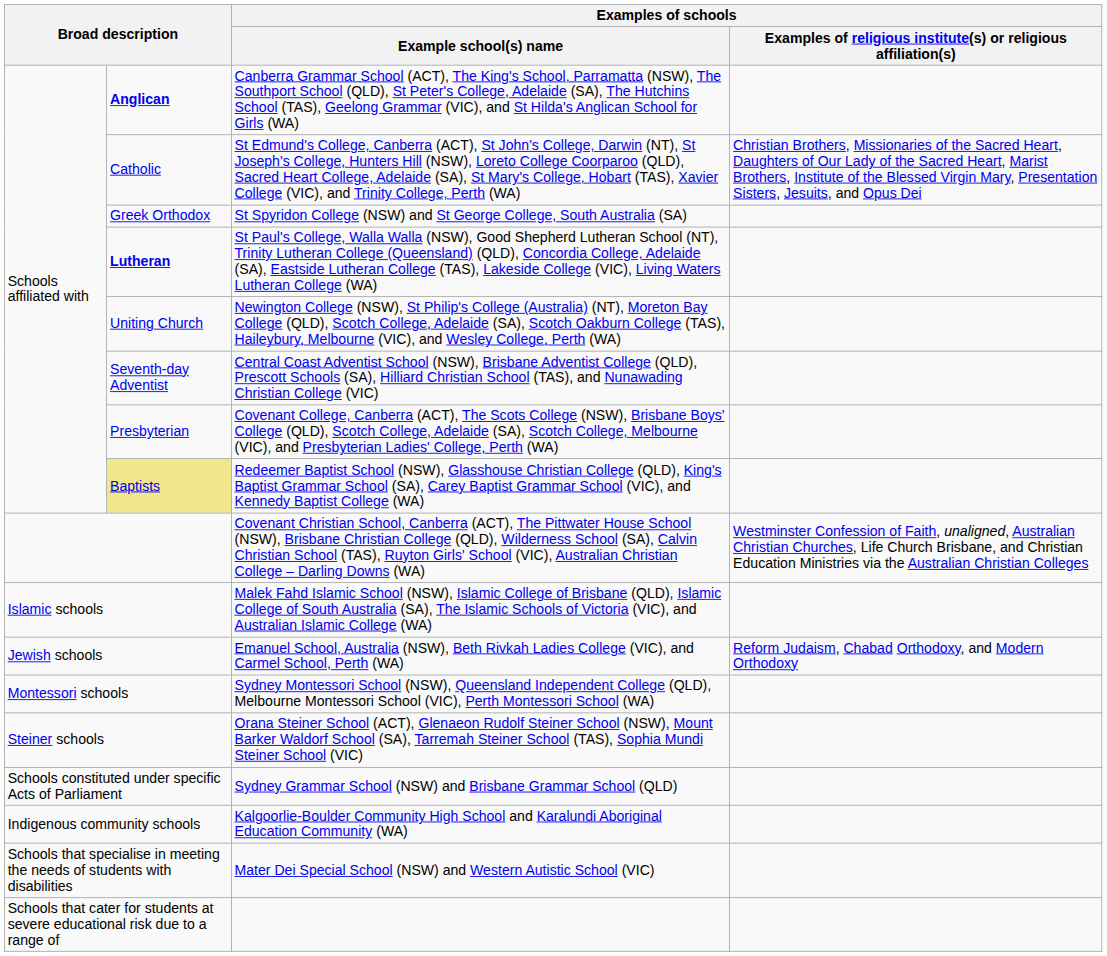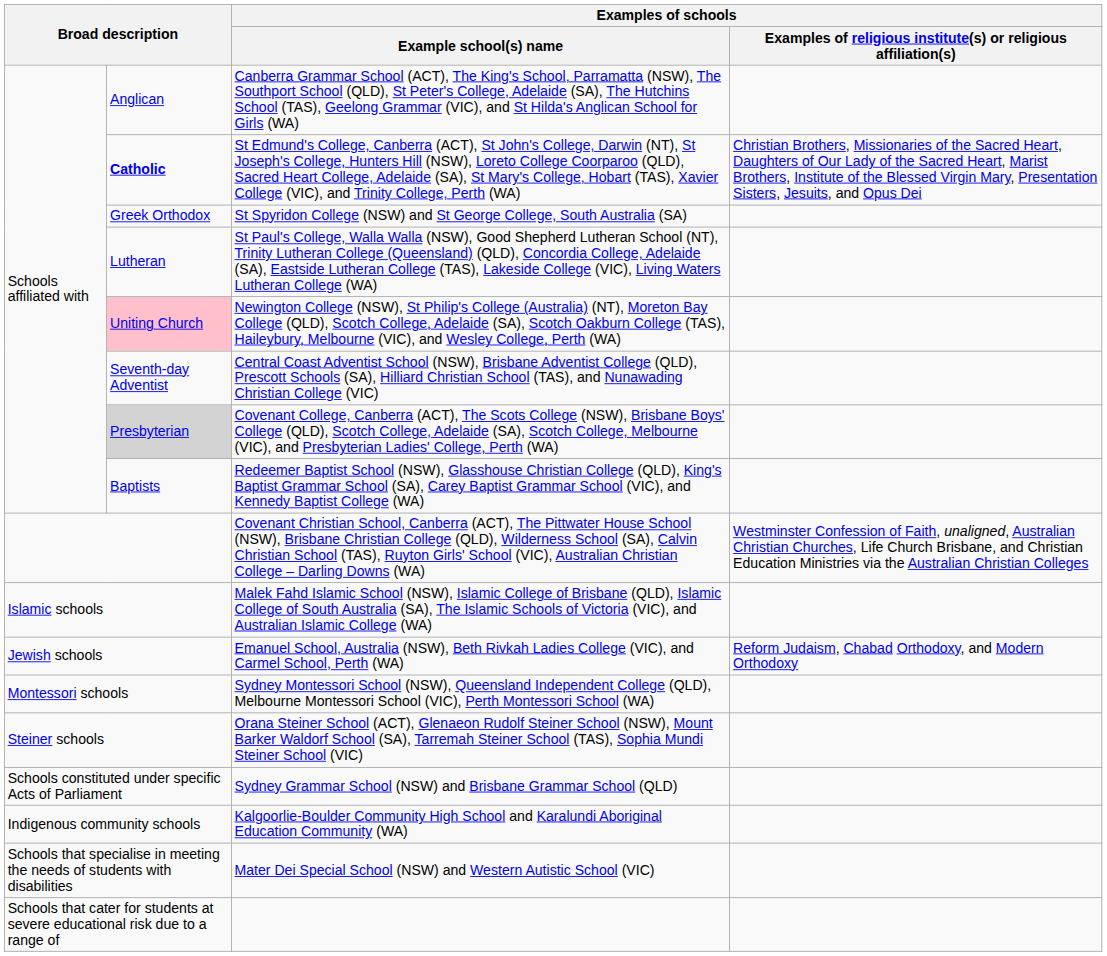(140, 99) bold -> (137, 99) normal
(135, 169) normal -> (138, 169) bold
(140, 261) bold -> (138, 261) normal
(157, 323) no background -> (157, 323) pink background
(150, 431) no background -> (150, 431) lightgrey background
(135, 485) khaki background -> (135, 485) no background
